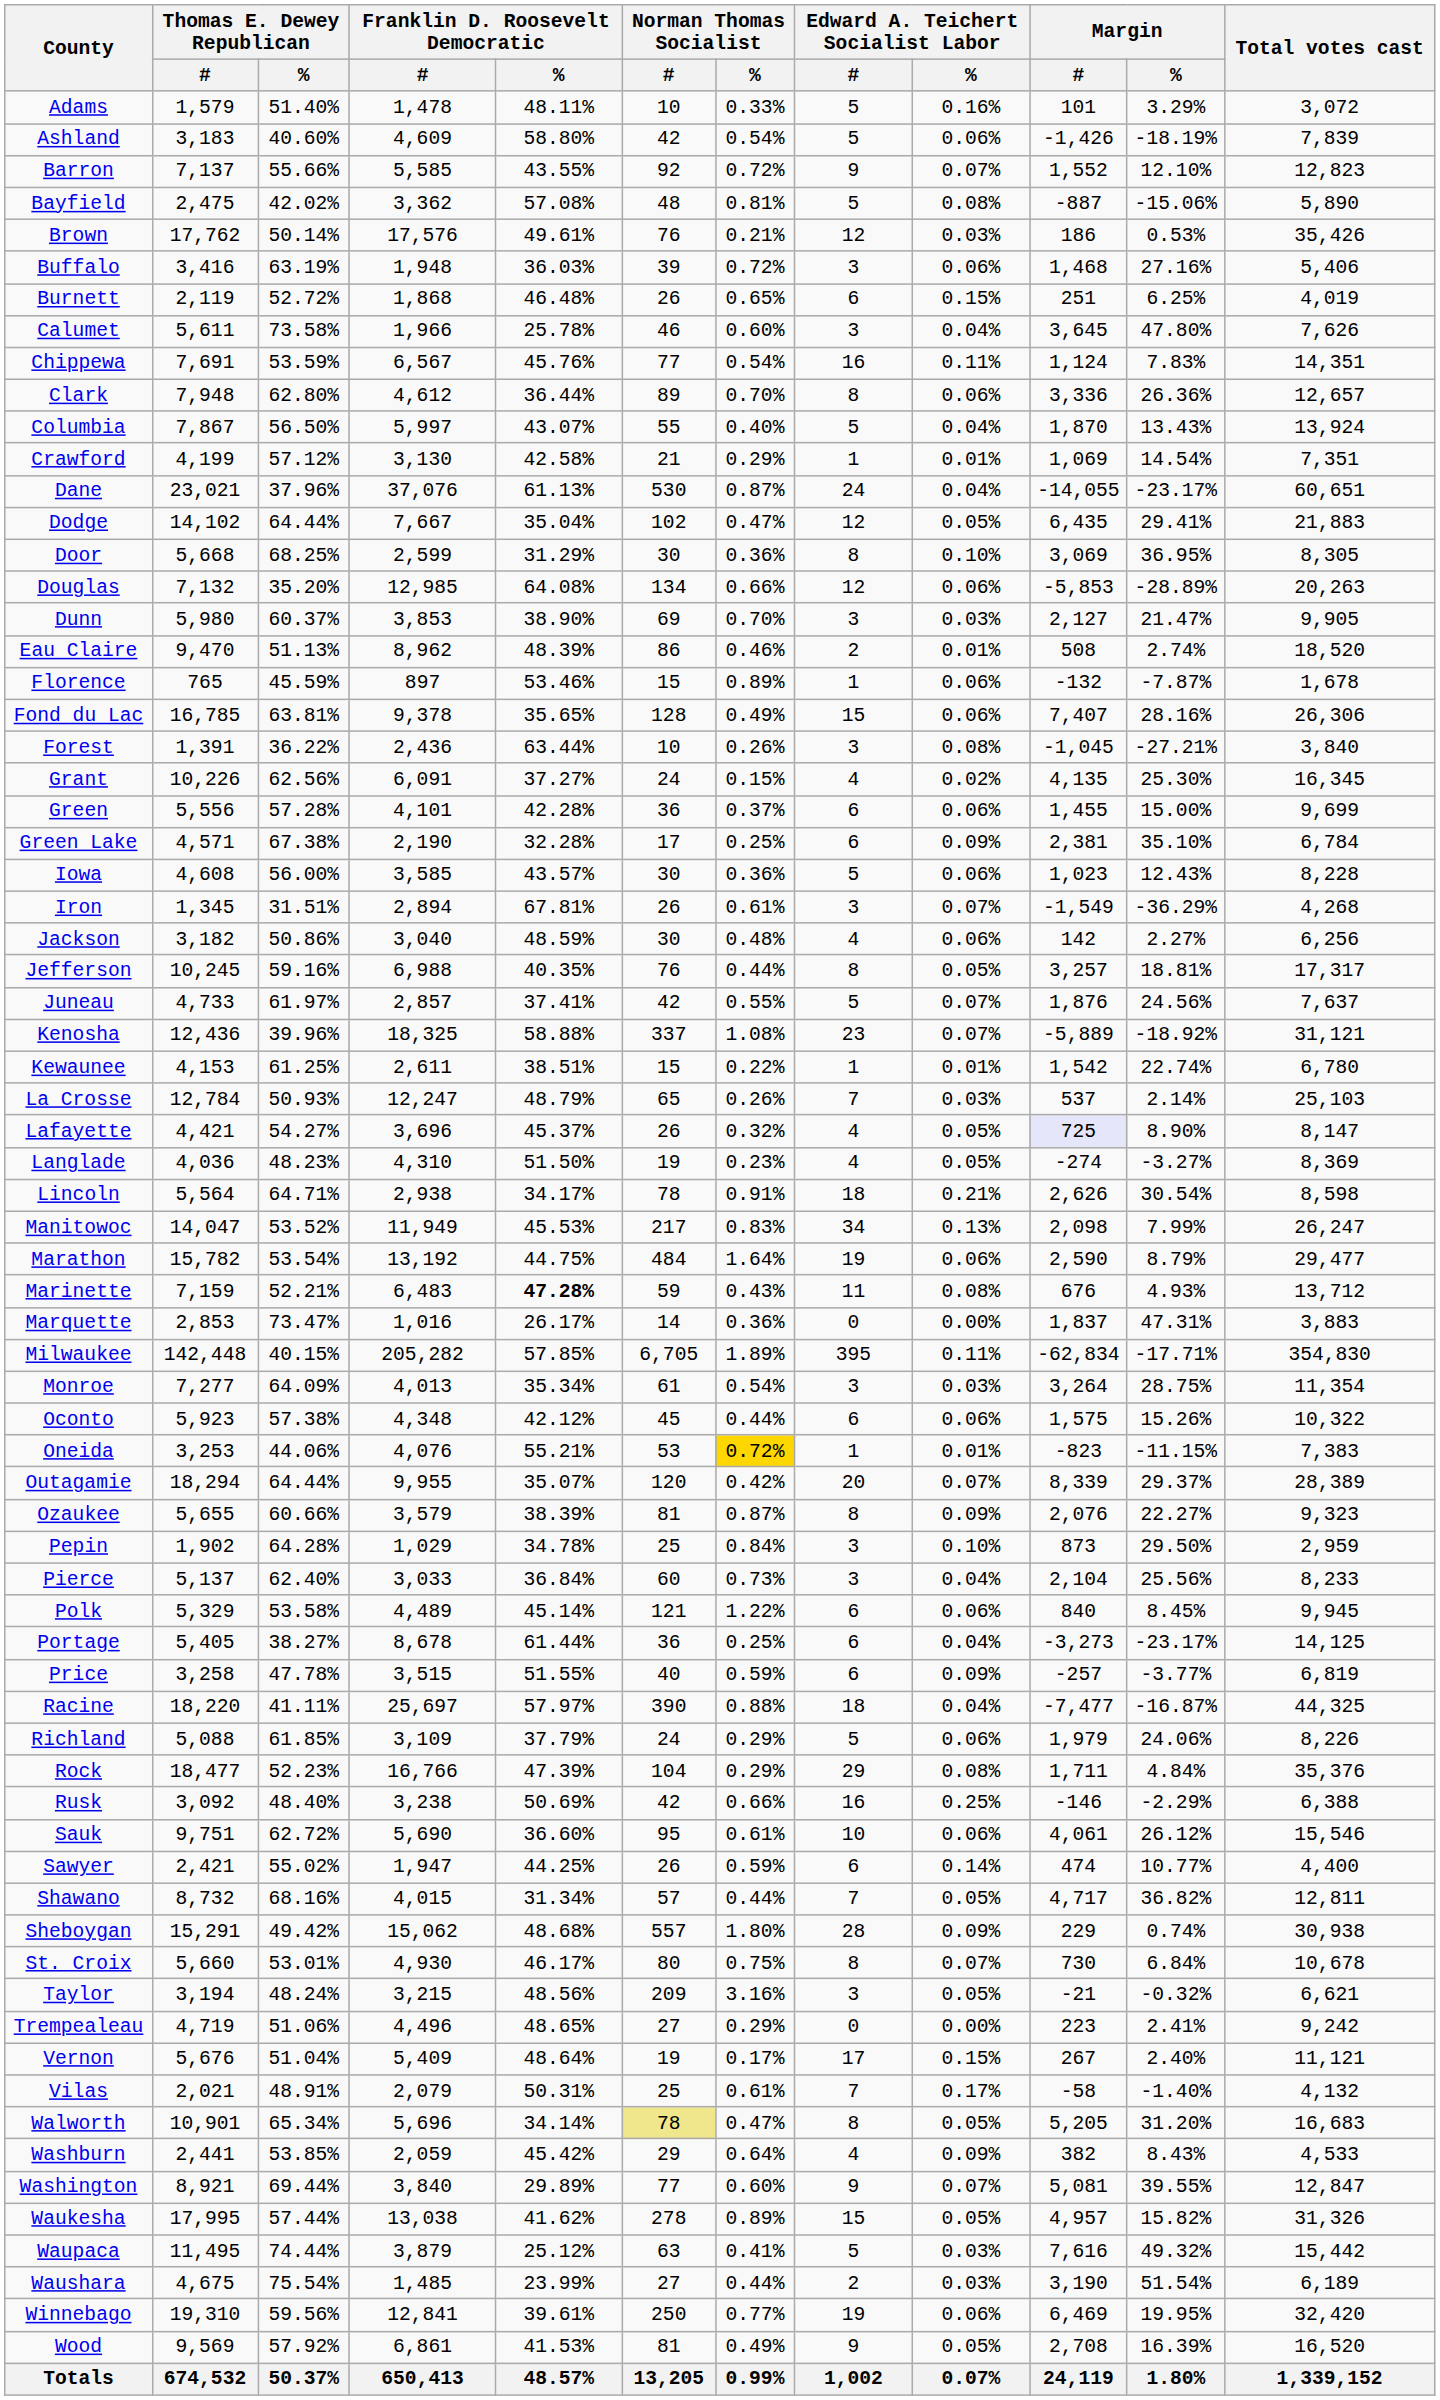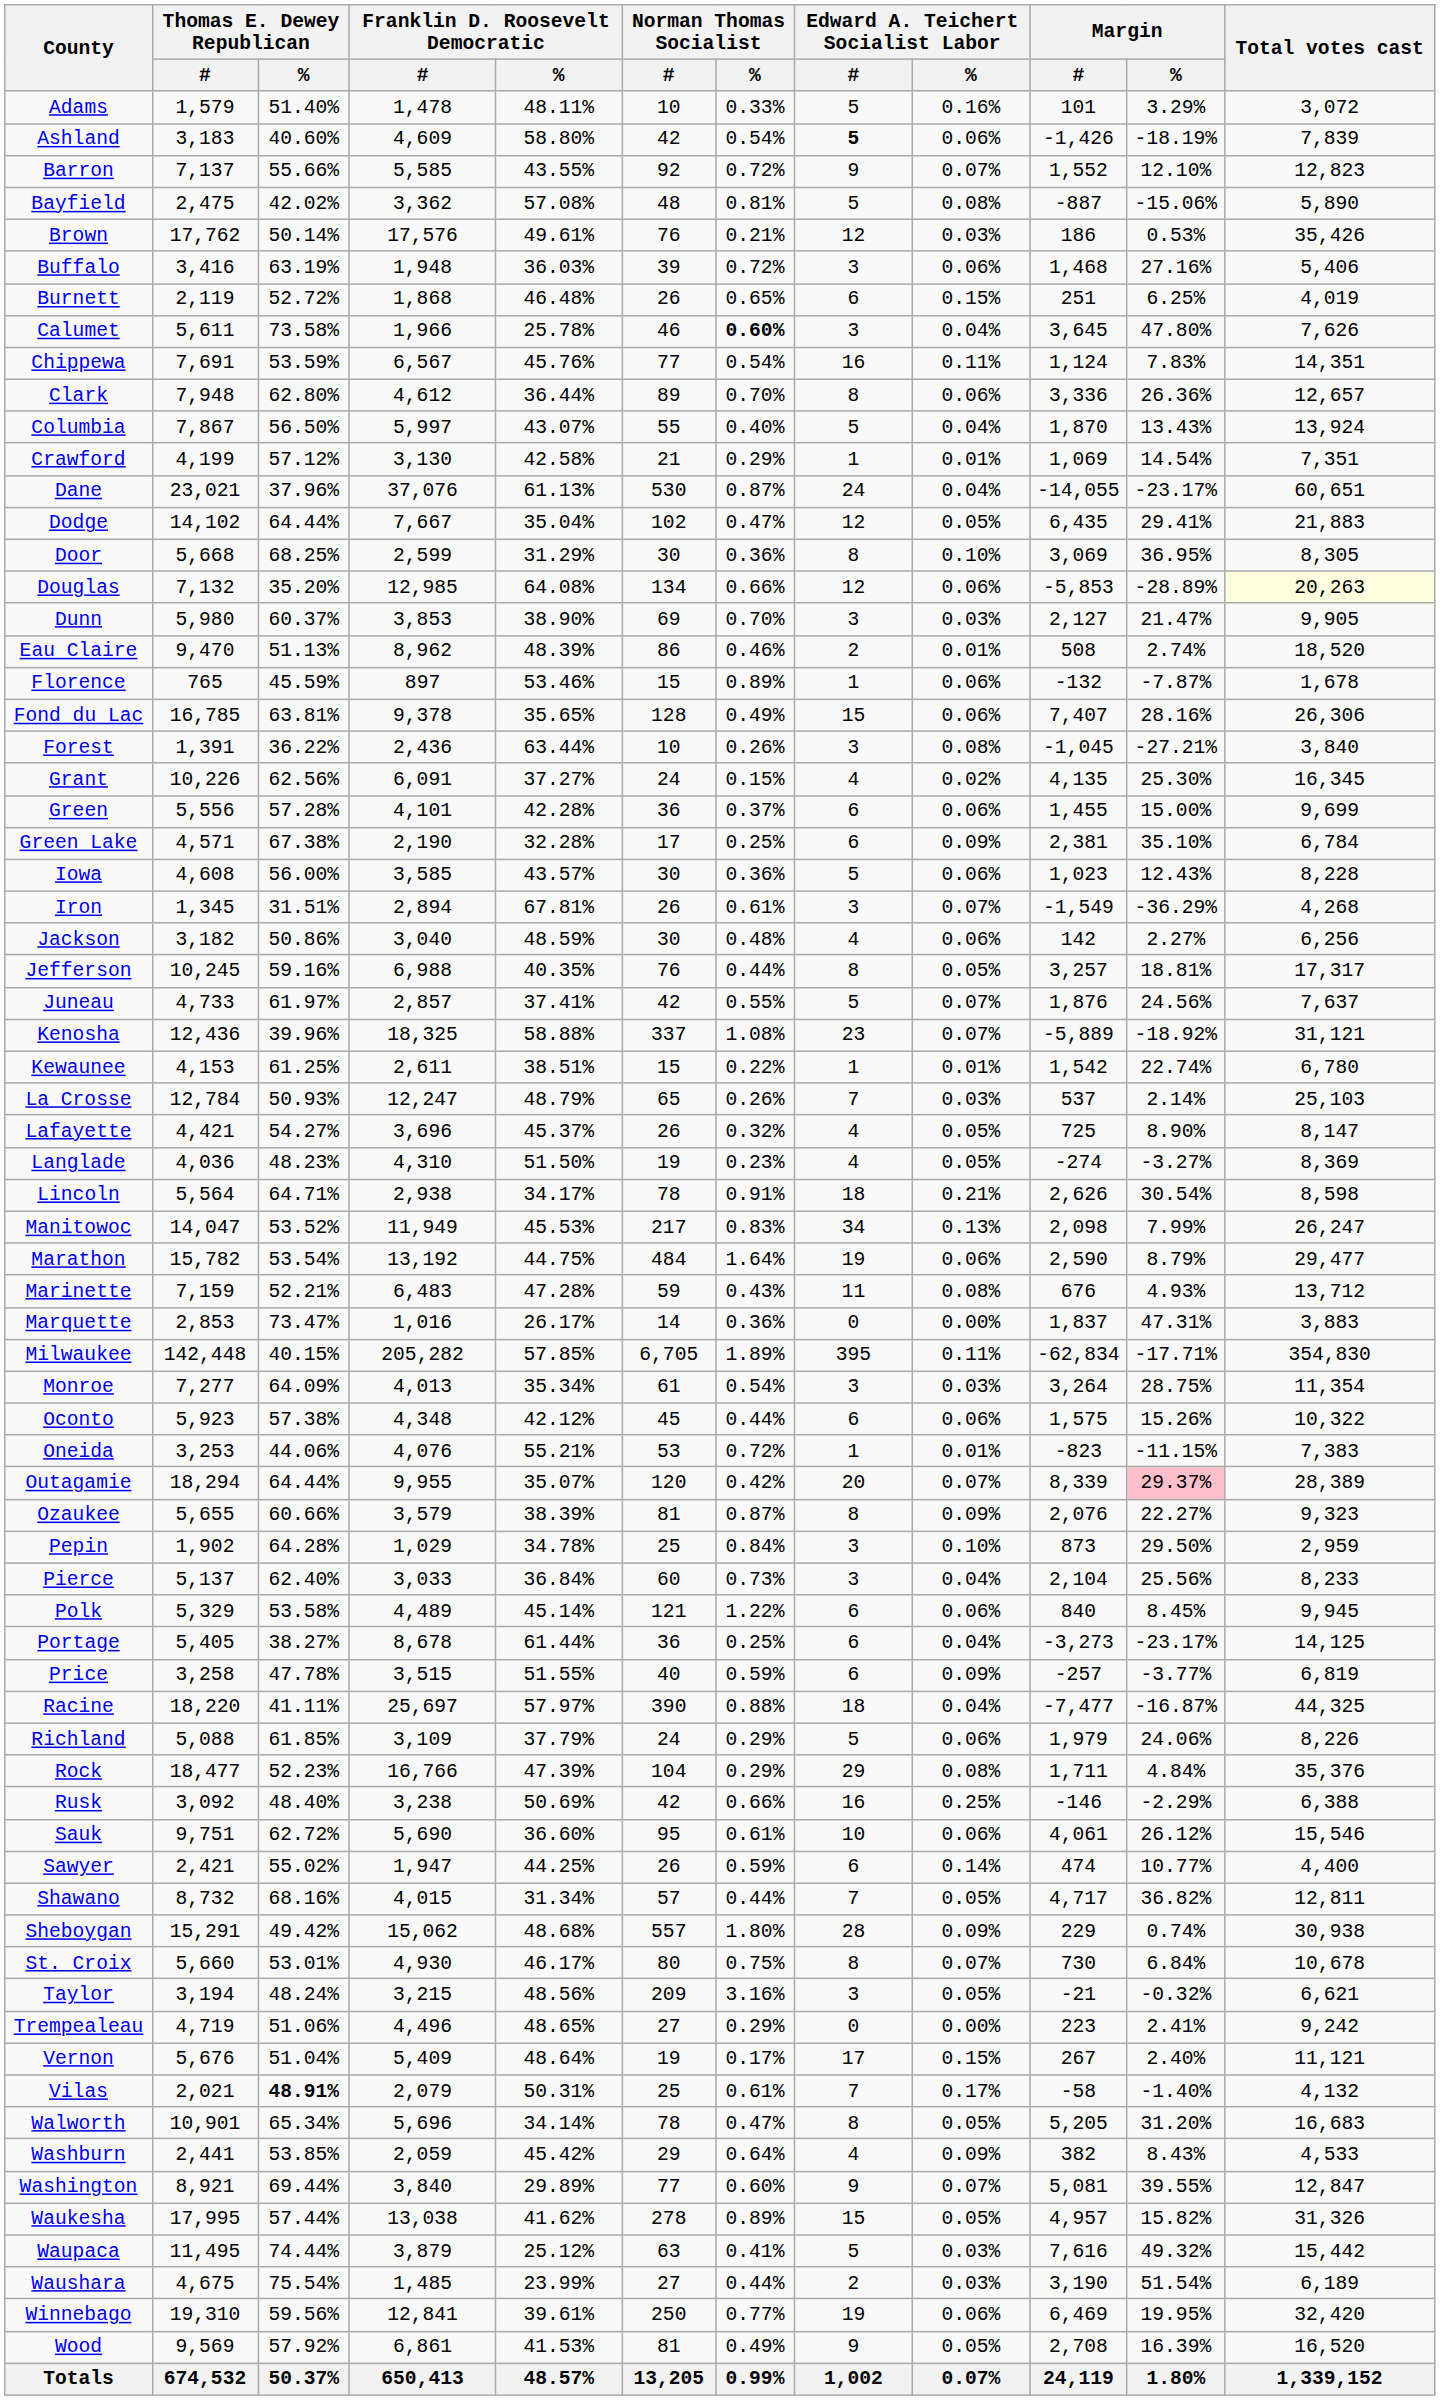(853, 139) normal -> (853, 139) bold
(755, 331) normal -> (755, 331) bold
(1330, 587) no background -> (1330, 587) lightyellow background
(1078, 1131) lavender background -> (1078, 1131) no background
(559, 1291) bold -> (559, 1291) normal
(755, 1451) gold background -> (755, 1451) no background
(1176, 1483) no background -> (1176, 1483) pink background
(304, 2091) normal -> (304, 2091) bold
(669, 2123) khaki background -> (669, 2123) no background
